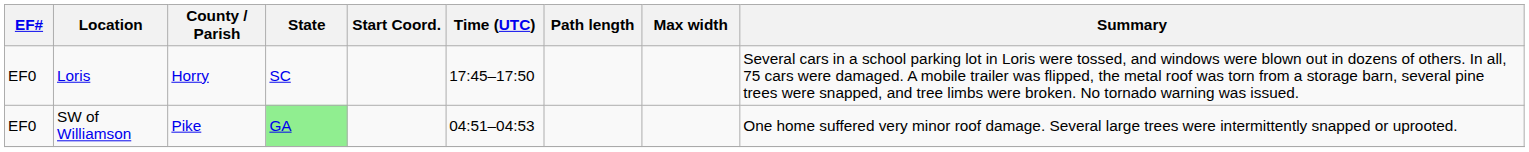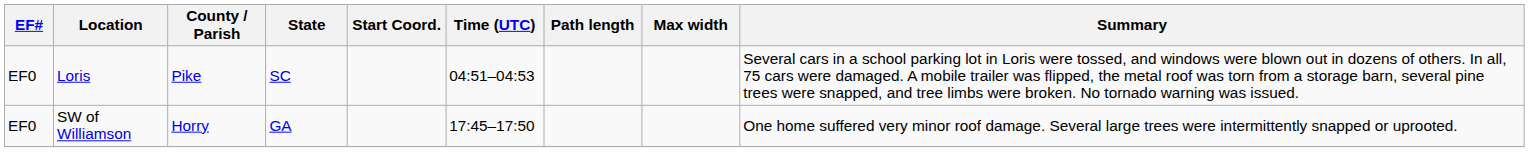(190, 75) Horry -> (186, 75) Pike
(492, 75) 17:45–17:50 -> (492, 75) 04:51–04:53
(186, 125) Pike -> (190, 125) Horry
(281, 125) lightgreen background -> (281, 125) no background
(492, 125) 04:51–04:53 -> (492, 125) 17:45–17:50
